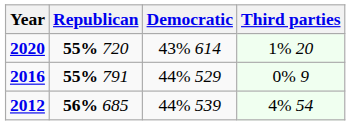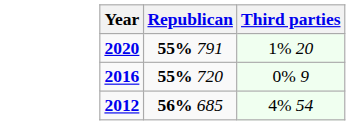- column: (190, 19)
(96, 48) 55% 720 -> (190, 48) 55% 791
(96, 77) 55% 791 -> (190, 77) 55% 720
